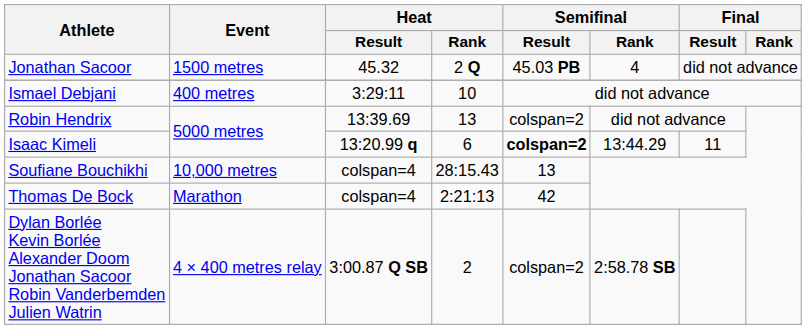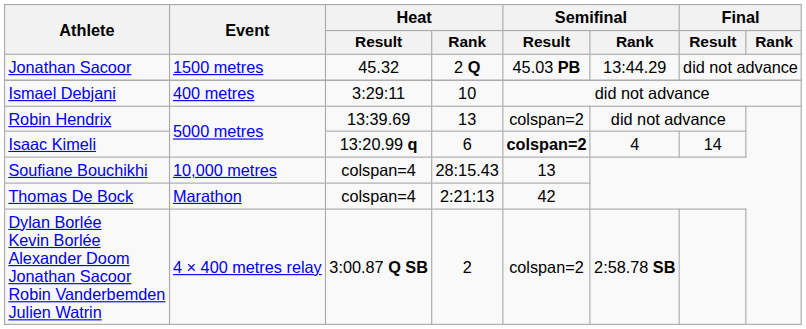(635, 68) 4 -> (635, 68) 13:44.29
(635, 145) 13:44.29 -> (635, 145) 4
(713, 145) 11 -> (713, 145) 14
